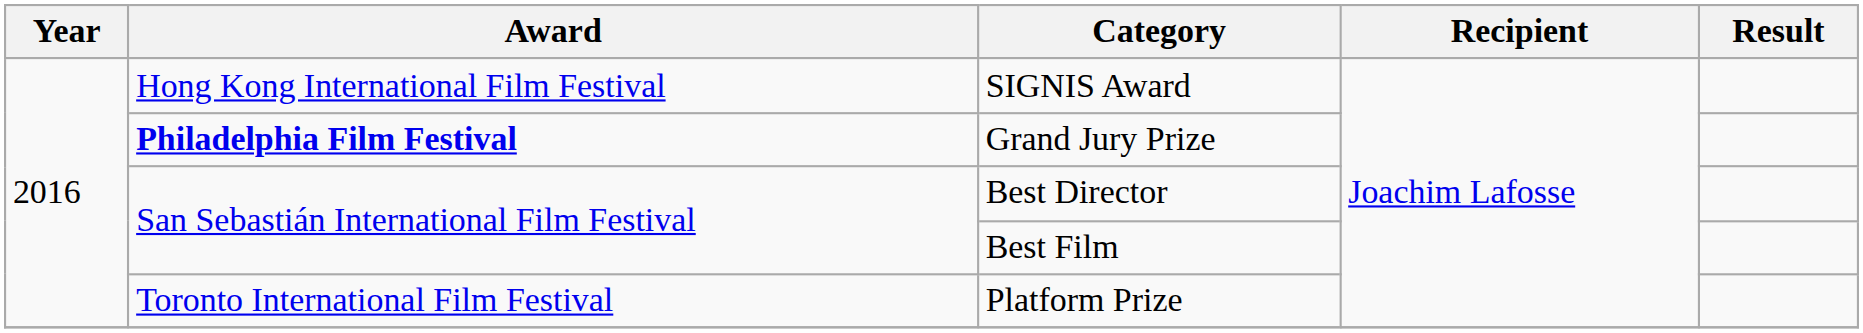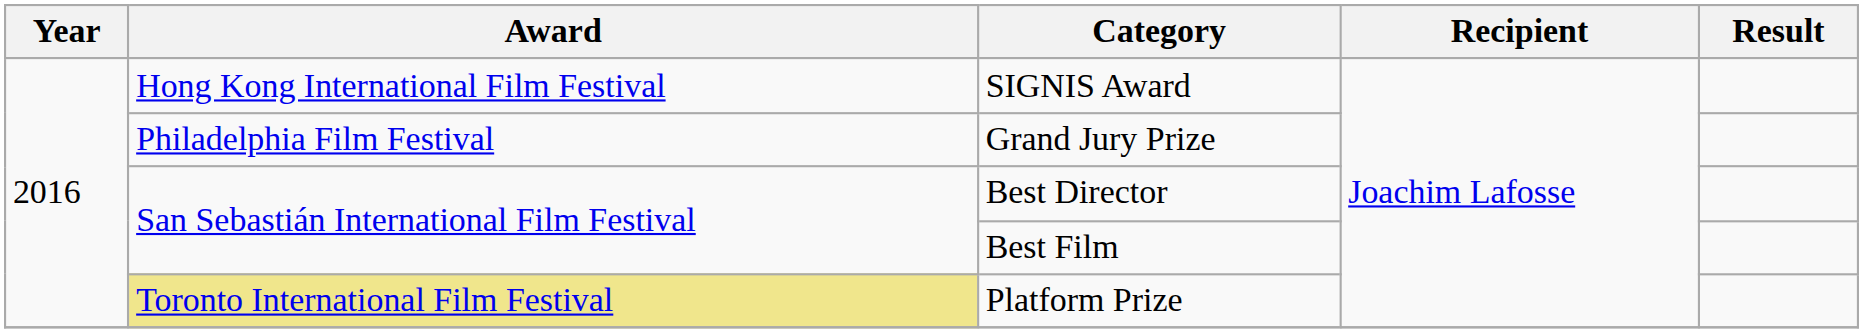(326, 138) bold -> (315, 138) normal
(375, 300) no background -> (375, 300) khaki background
